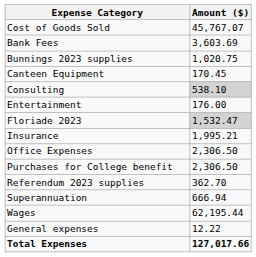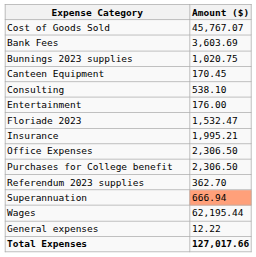(209, 89) lightgrey background -> (209, 89) no background
(215, 120) lightgrey background -> (215, 120) no background
(209, 198) no background -> (209, 198) lightsalmon background
